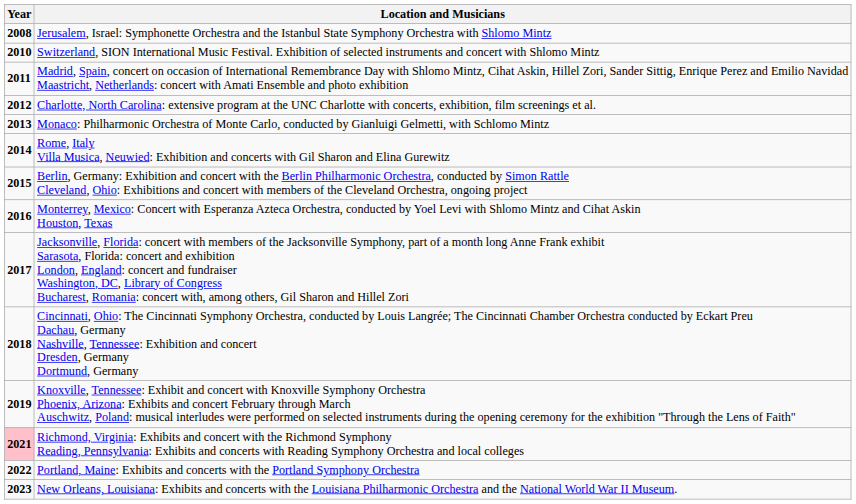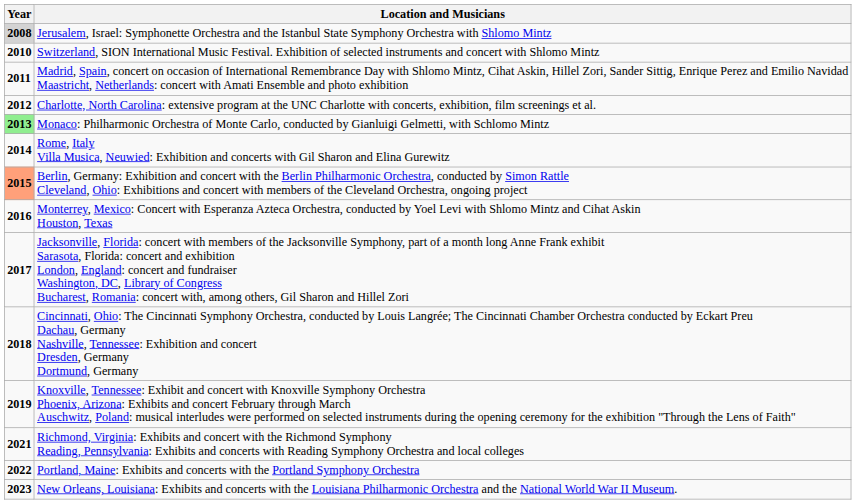(19, 33) no background -> (19, 33) lightgrey background
(19, 124) no background -> (19, 124) lightgreen background
(19, 183) no background -> (19, 183) lightsalmon background
(19, 443) pink background -> (19, 443) no background
